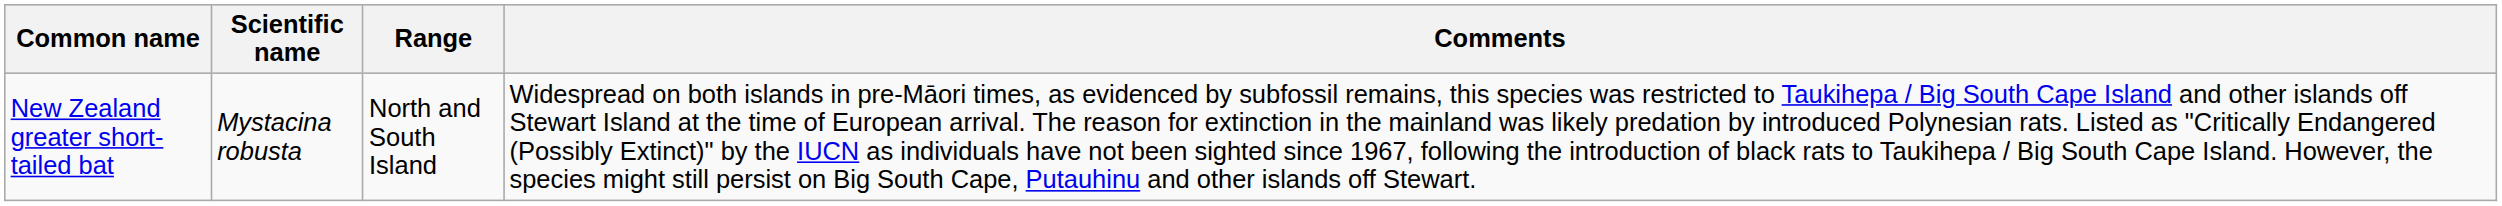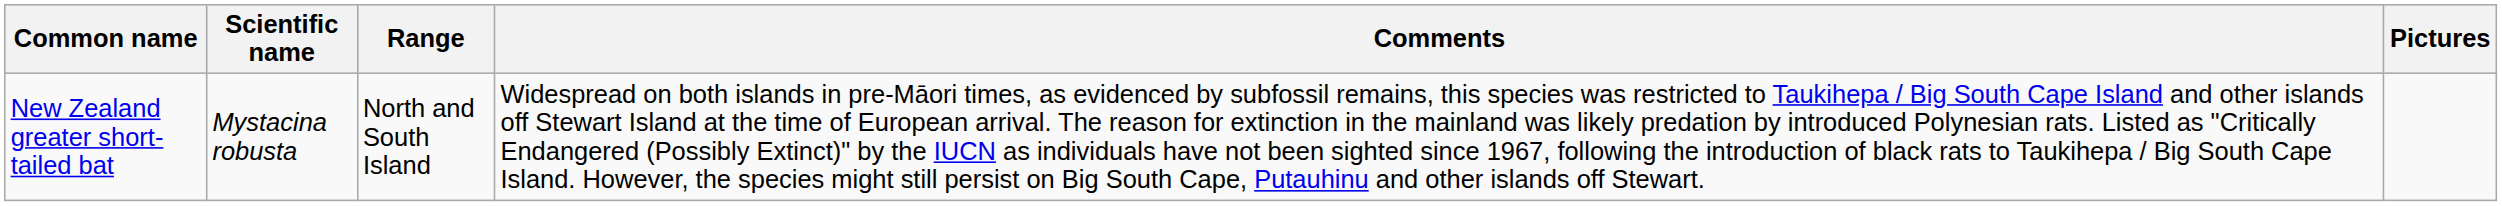+ column: (2440, 38)
